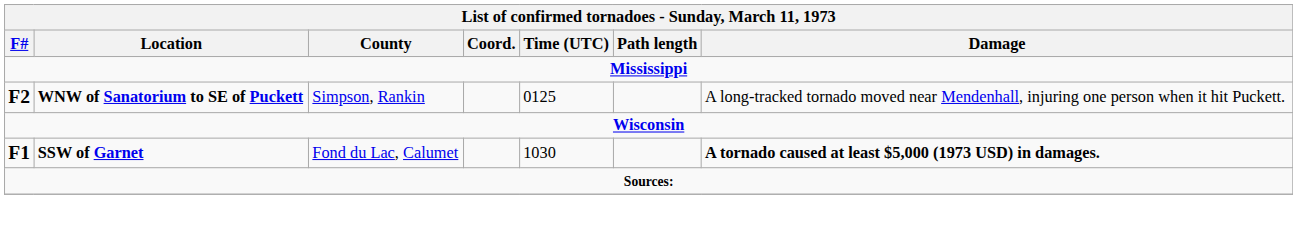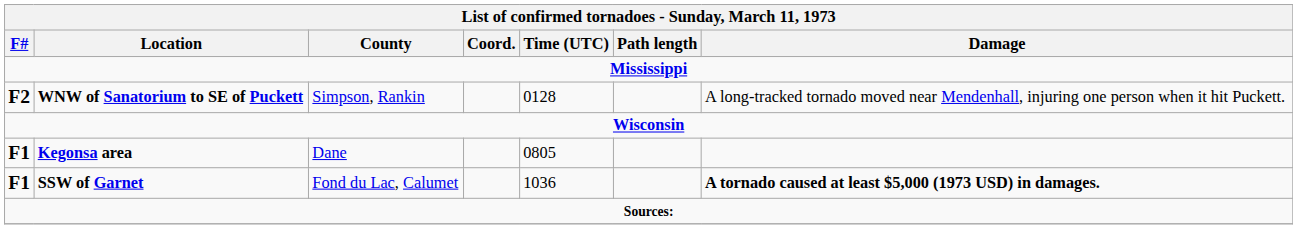(540, 97) 0125 -> (540, 97) 0128
+ row: (85, 152)
(540, 152) 1030 -> (540, 182) 1036
